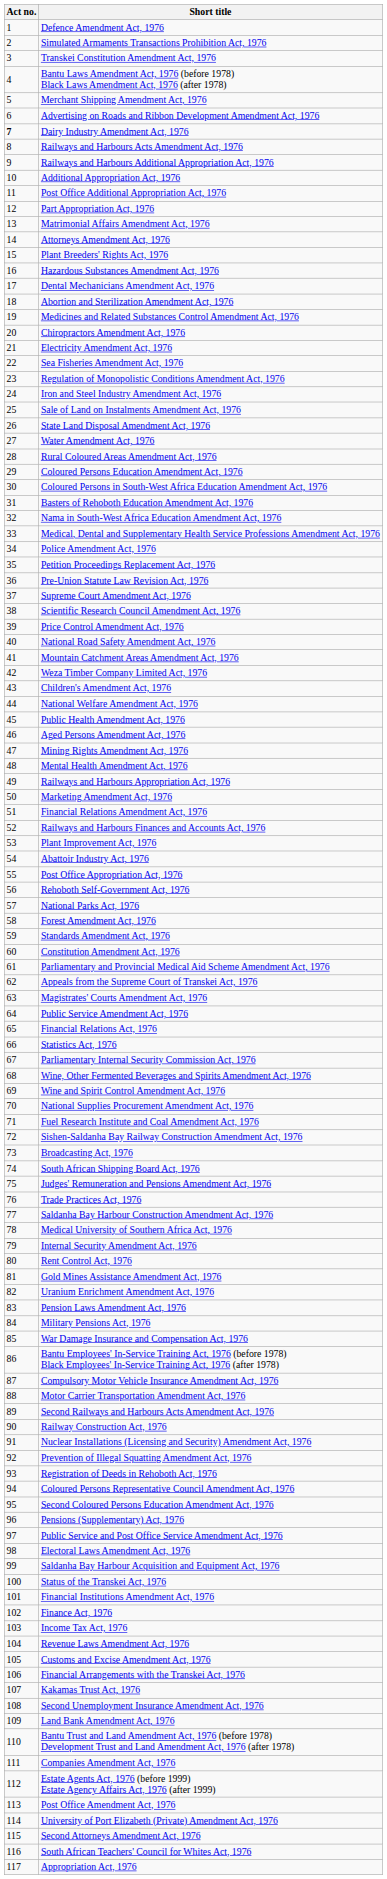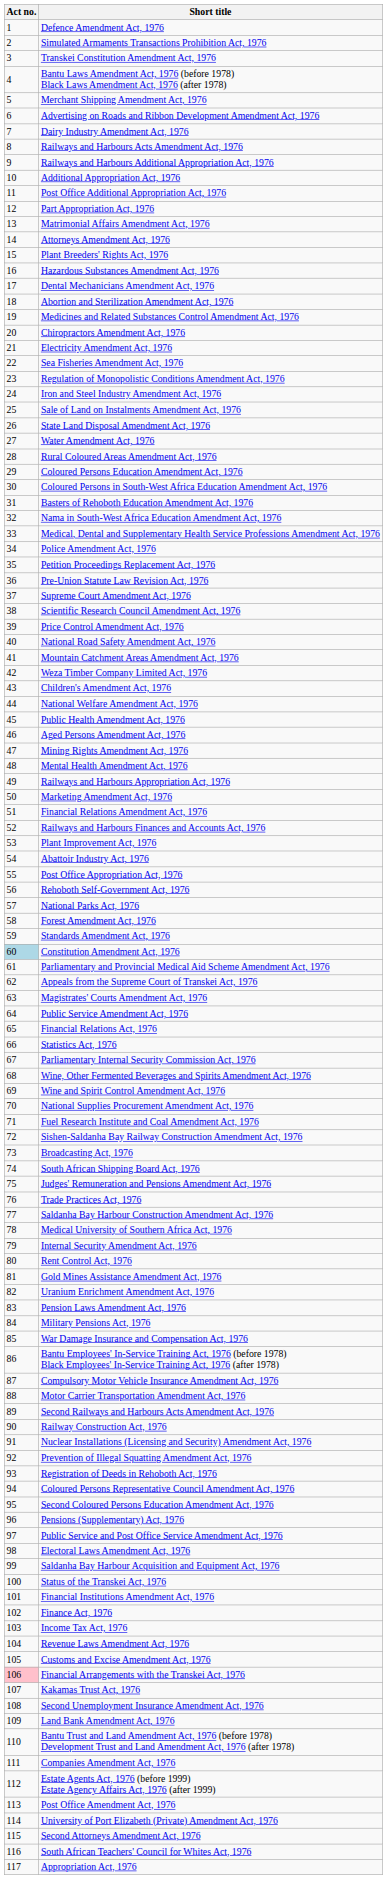(9, 131) bold -> (9, 131) normal
(11, 951) no background -> (11, 951) lightblue background
(14, 1674) no background -> (14, 1674) pink background
